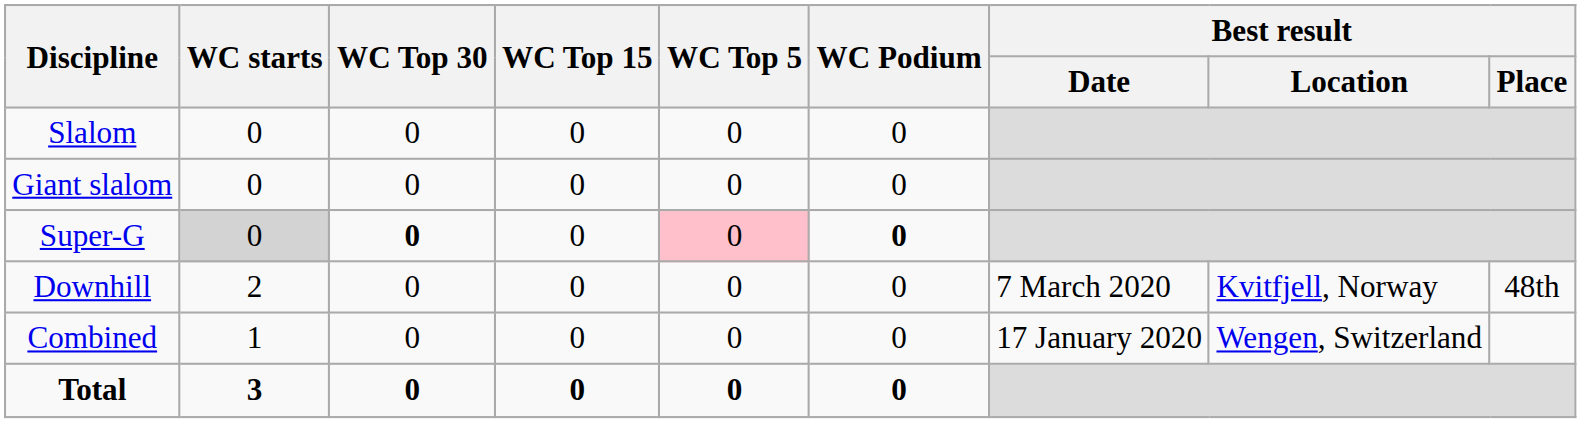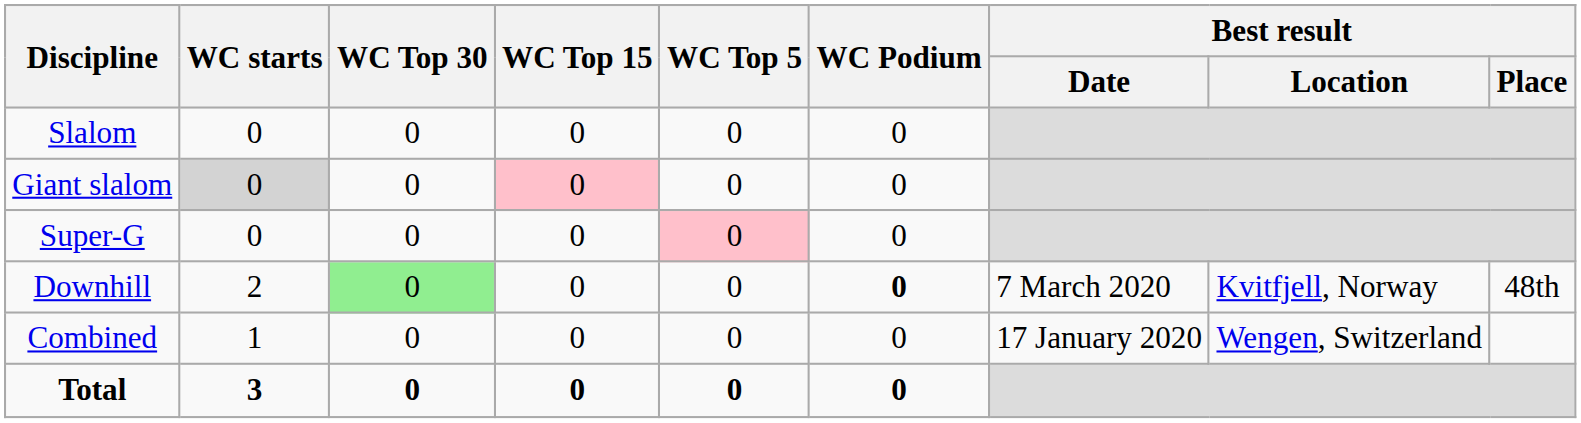(255, 184) no background -> (255, 184) lightgrey background
(577, 184) no background -> (577, 184) pink background
(255, 235) lightgrey background -> (255, 235) no background
(412, 235) bold -> (412, 235) normal
(899, 235) bold -> (899, 235) normal
(412, 287) no background -> (412, 287) lightgreen background
(899, 287) normal -> (899, 287) bold
